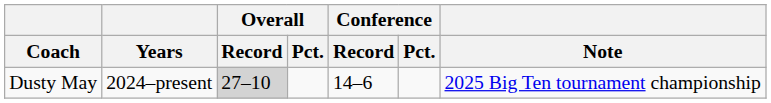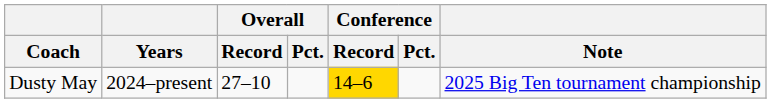(246, 82) lightgrey background -> (246, 82) no background
(353, 82) no background -> (353, 82) gold background
